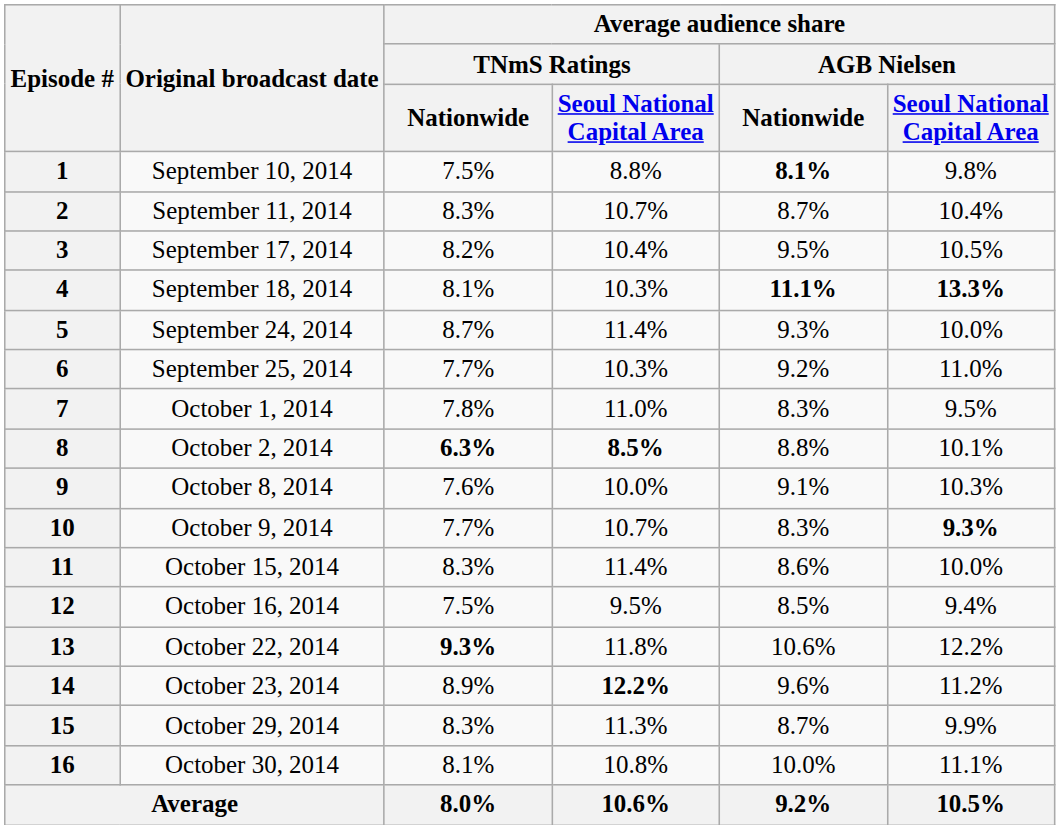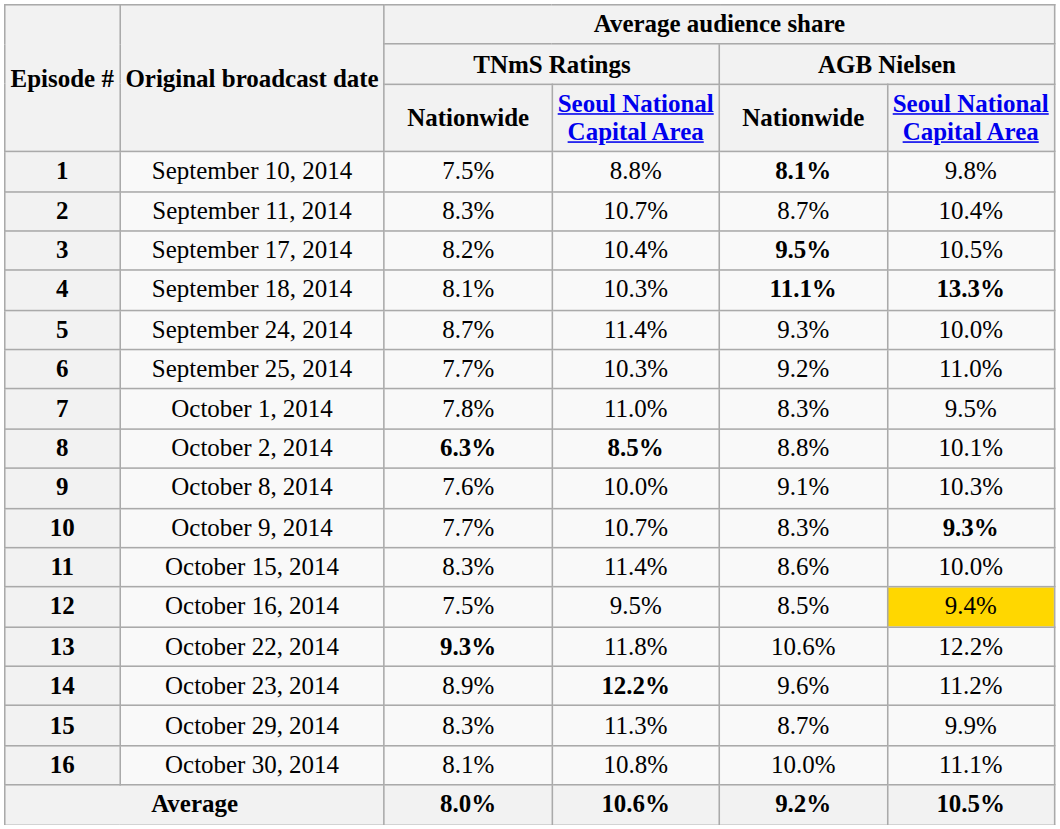(803, 250) normal -> (803, 250) bold
(971, 606) no background -> (971, 606) gold background
